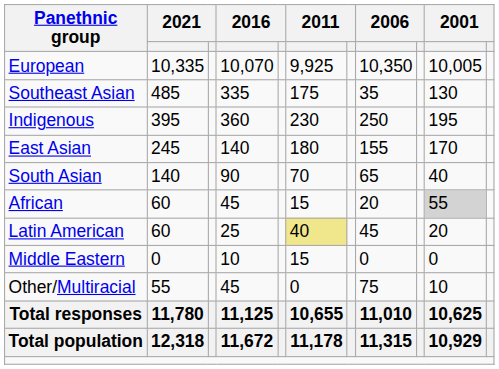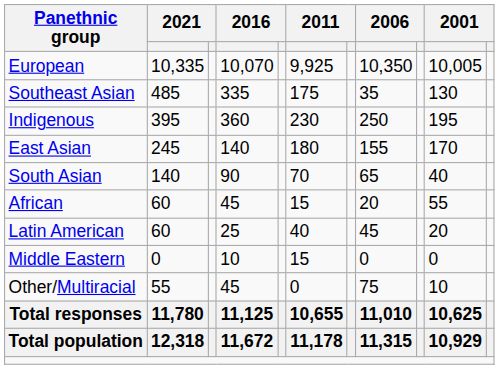(438, 203) lightgrey background -> (438, 203) no background
(299, 231) khaki background -> (299, 231) no background
